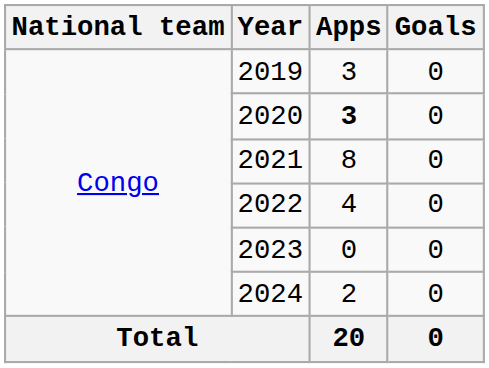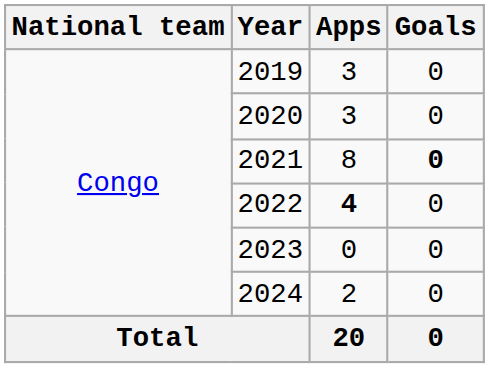(349, 116) bold -> (349, 116) normal
(436, 161) normal -> (436, 161) bold
(349, 205) normal -> (349, 205) bold
